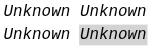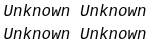(113, 35) lightgrey background -> (113, 35) no background
